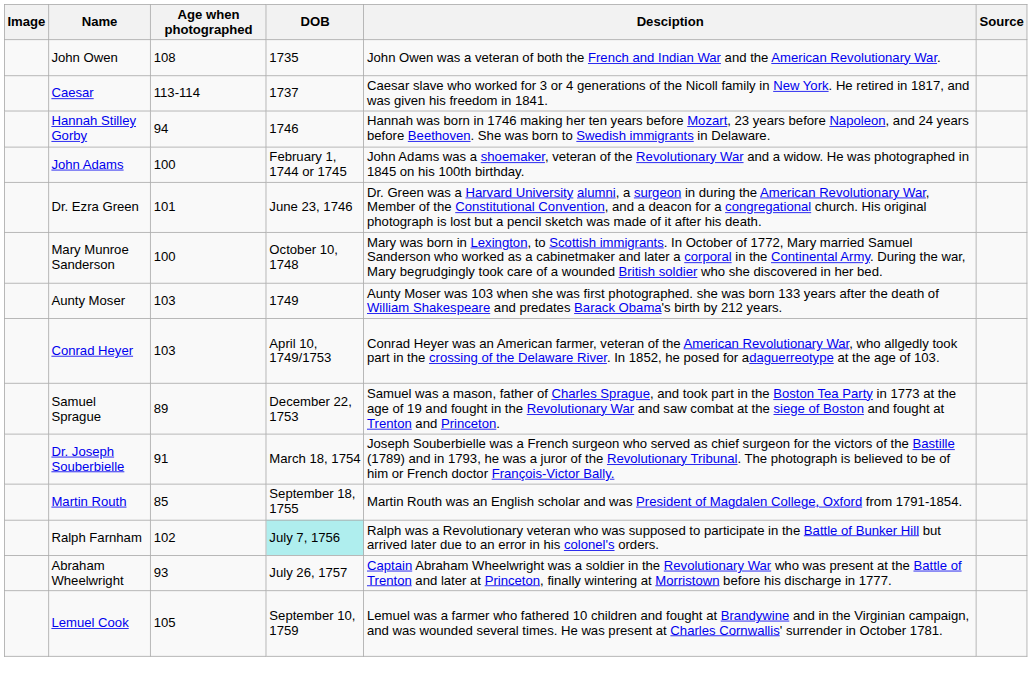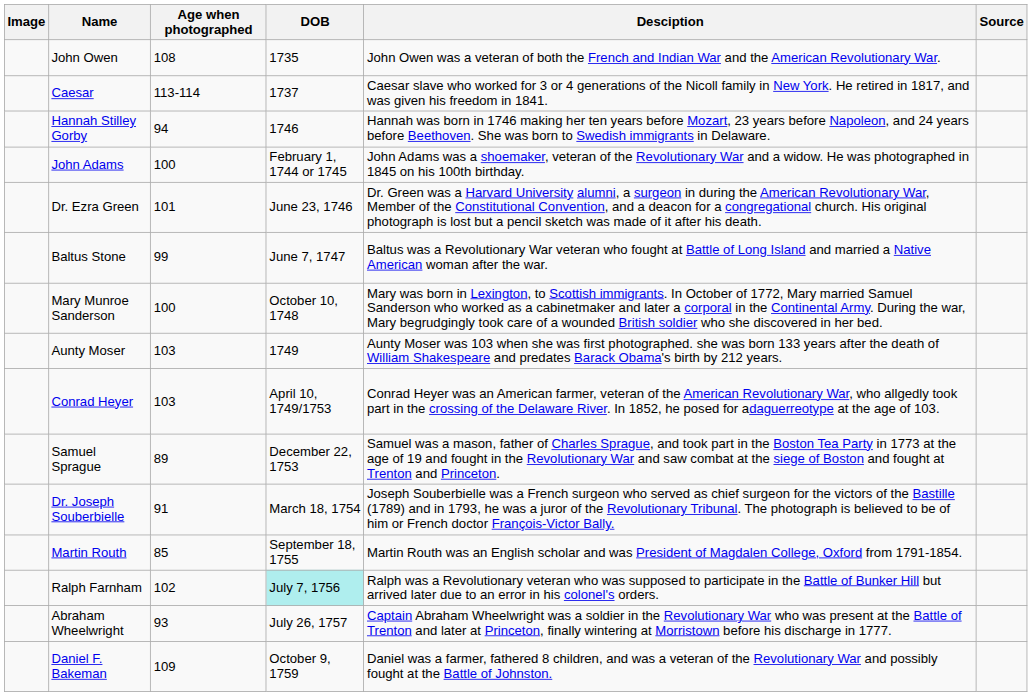+ row: (89, 257)
- row: (90, 623)
+ row: (79, 666)
